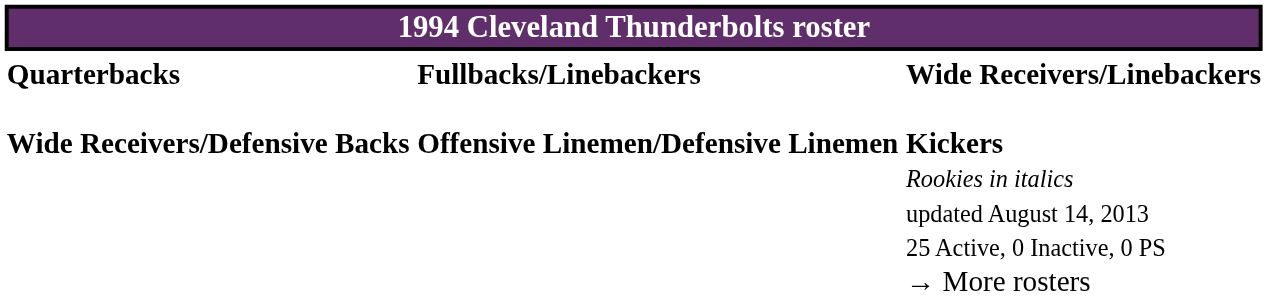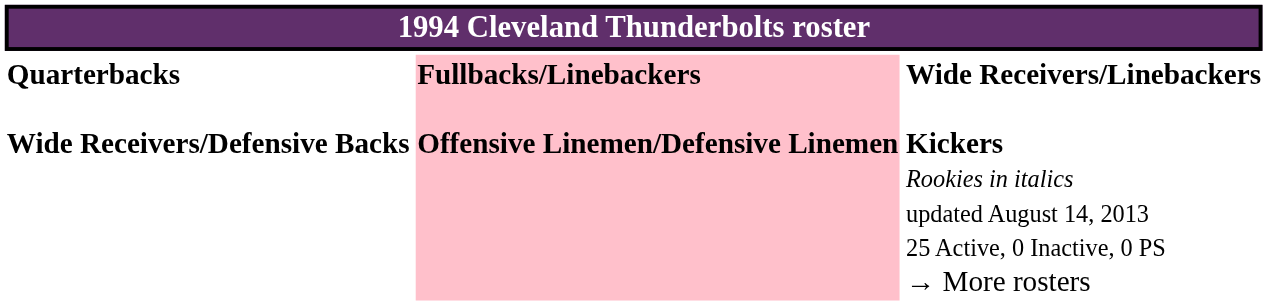(658, 108) no background -> (658, 108) pink background
